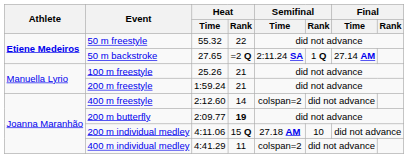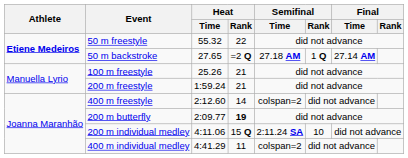(280, 56) 2:11.24 SA -> (280, 56) 27.18 AM
(280, 132) 27.18 AM -> (280, 132) 2:11.24 SA
